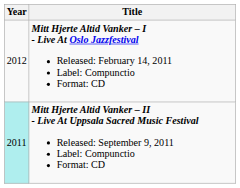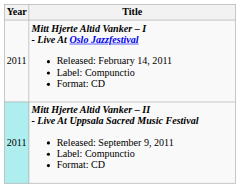(17, 61) 2012 -> (17, 61) 2011
